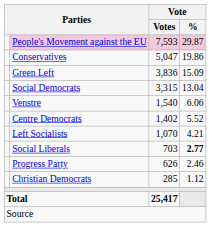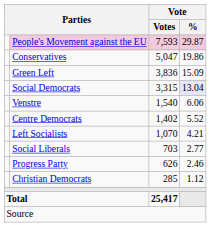(193, 88) no background -> (193, 88) lavender background
(195, 149) bold -> (195, 149) normal
